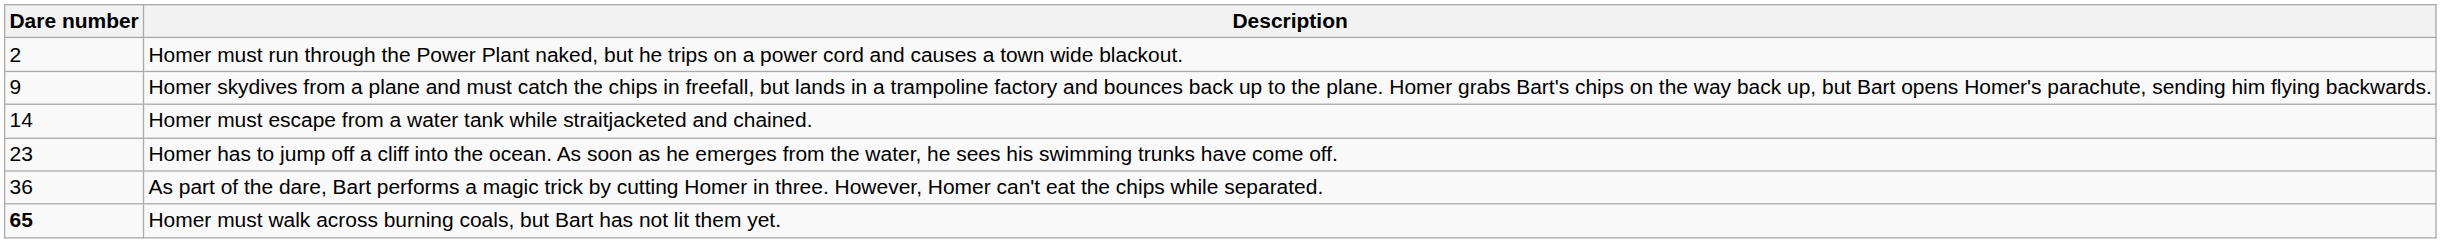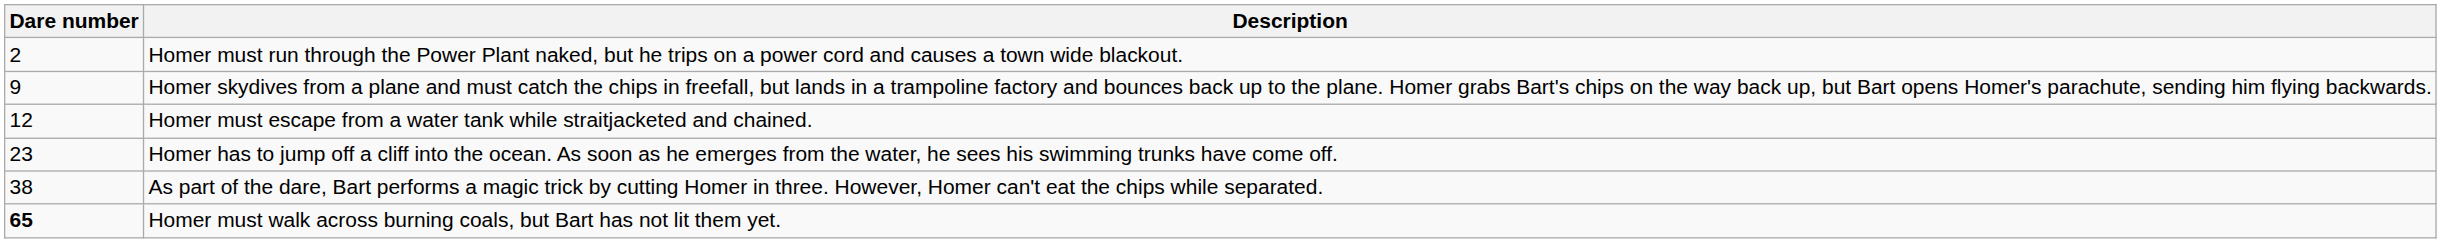(21, 120) 14 -> (21, 120) 12
(21, 187) 36 -> (21, 187) 38
